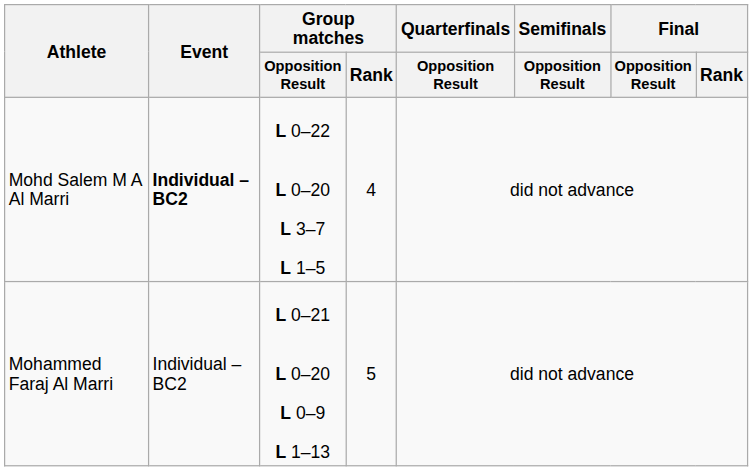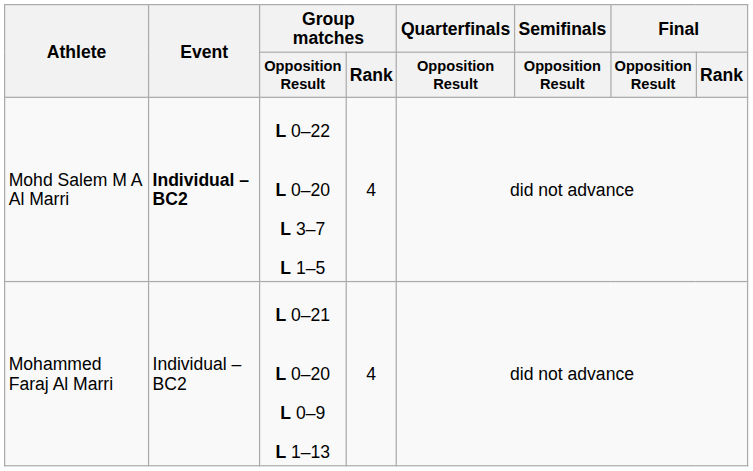(371, 374) 5 -> (371, 374) 4
